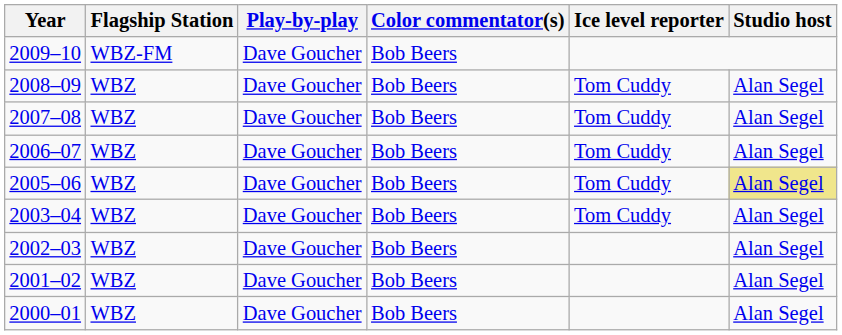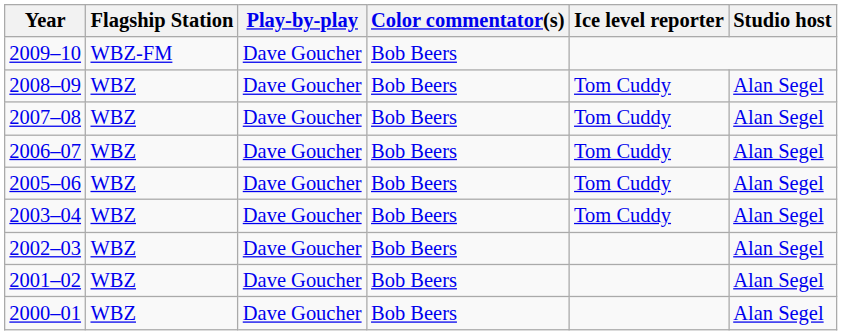(778, 183) khaki background -> (778, 183) no background
